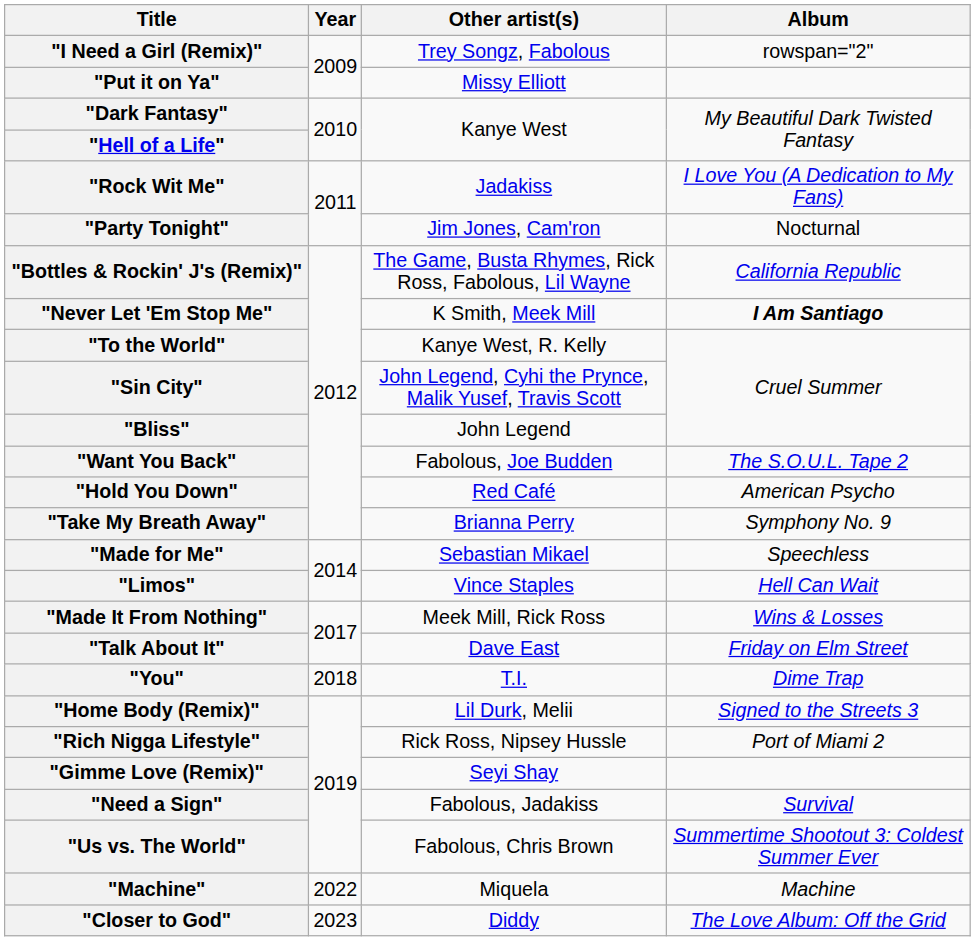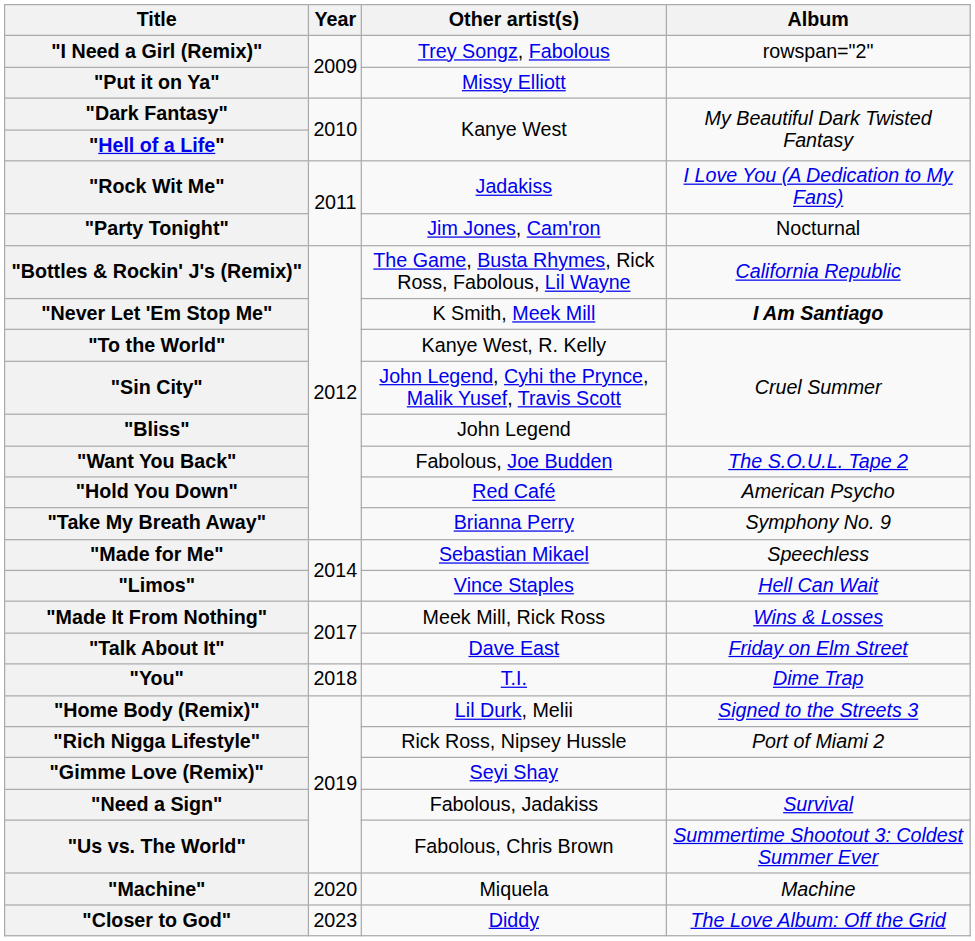(335, 888) 2022 -> (335, 888) 2020
